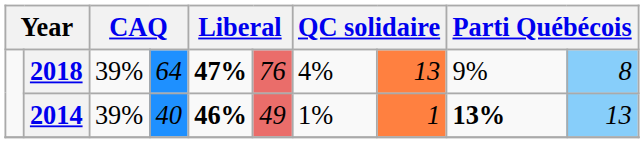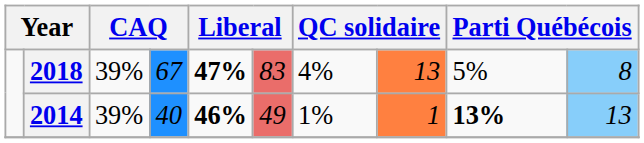(169, 71) 64 -> (169, 71) 67
(272, 71) 76 -> (272, 71) 83
(470, 71) 9% -> (470, 71) 5%
